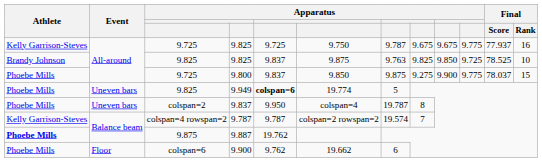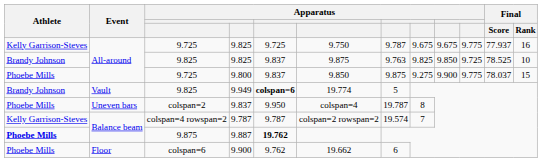(30, 90) Phoebe Mills -> (36, 90) Brandy Johnson
(114, 90) Uneven bars -> (101, 90) Vault
(275, 135) normal -> (275, 135) bold
